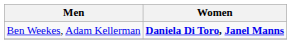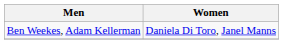(215, 30) bold -> (211, 30) normal
